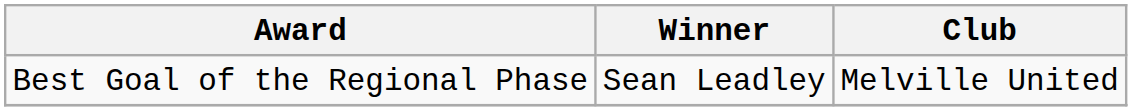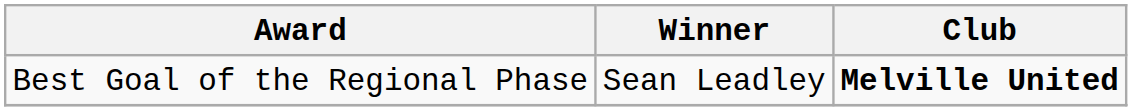(980, 81) normal -> (980, 81) bold
